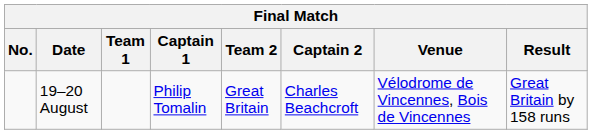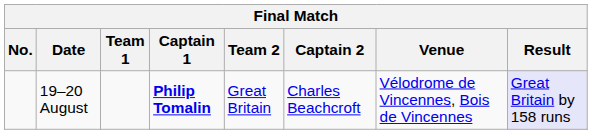(180, 99) normal -> (182, 99) bold
(542, 99) no background -> (543, 99) lavender background
